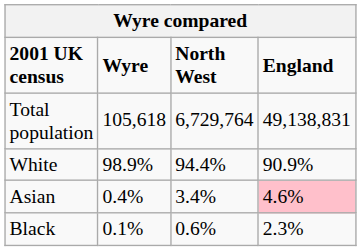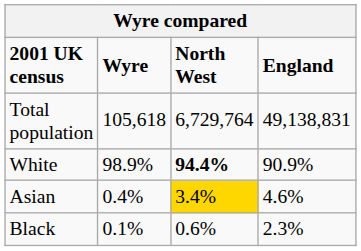(201, 164) normal -> (202, 164) bold
(196, 196) no background -> (196, 196) gold background
(283, 196) pink background -> (283, 196) no background
